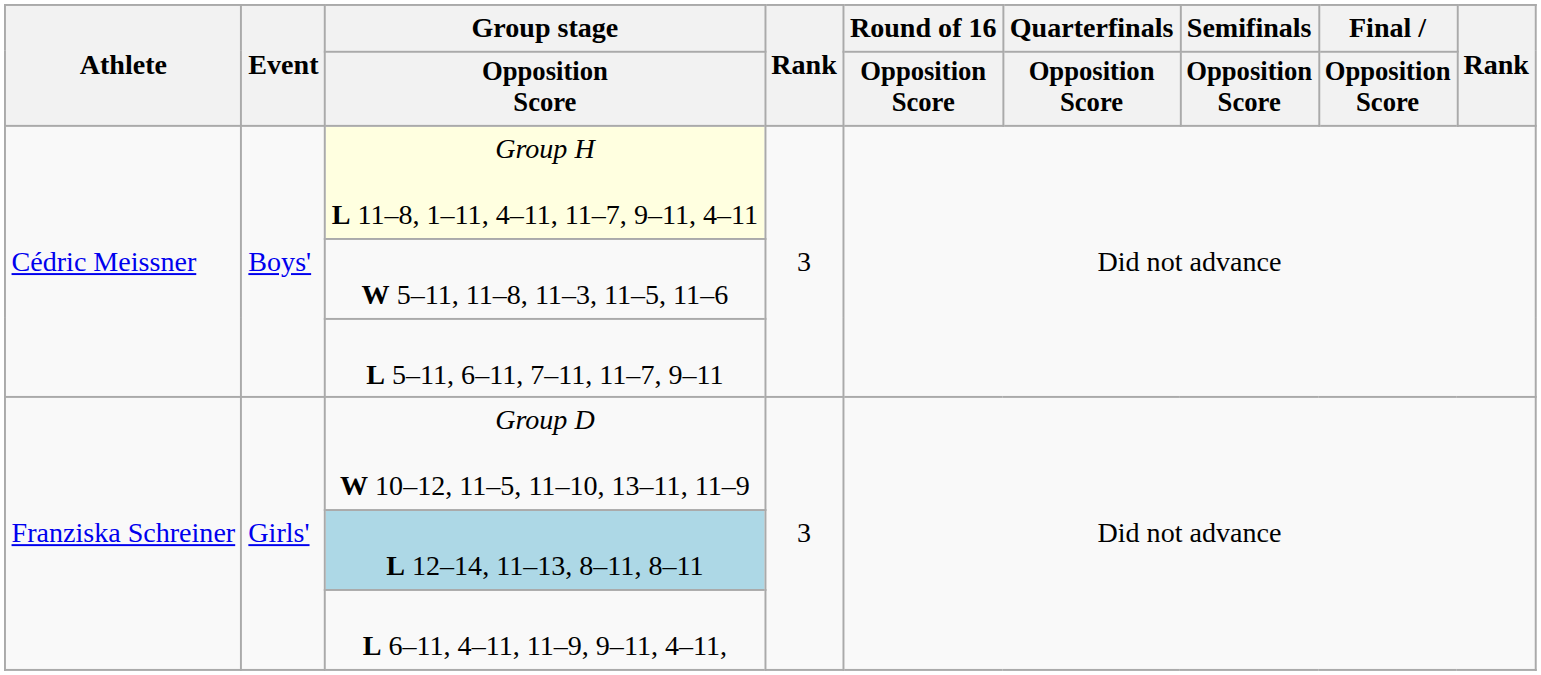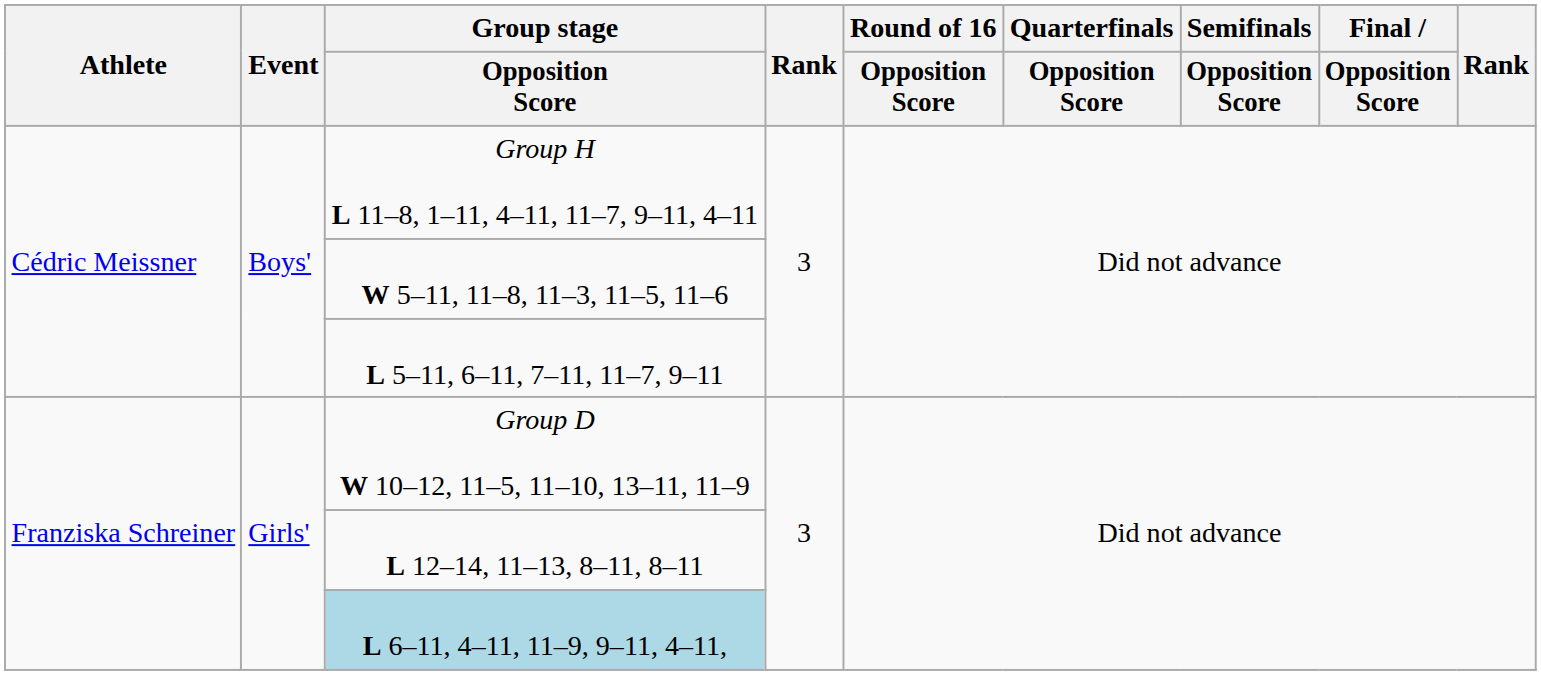(545, 182) lightyellow background -> (545, 182) no background
(545, 566) lightblue background -> (545, 566) no background
(545, 646) no background -> (545, 646) lightblue background
